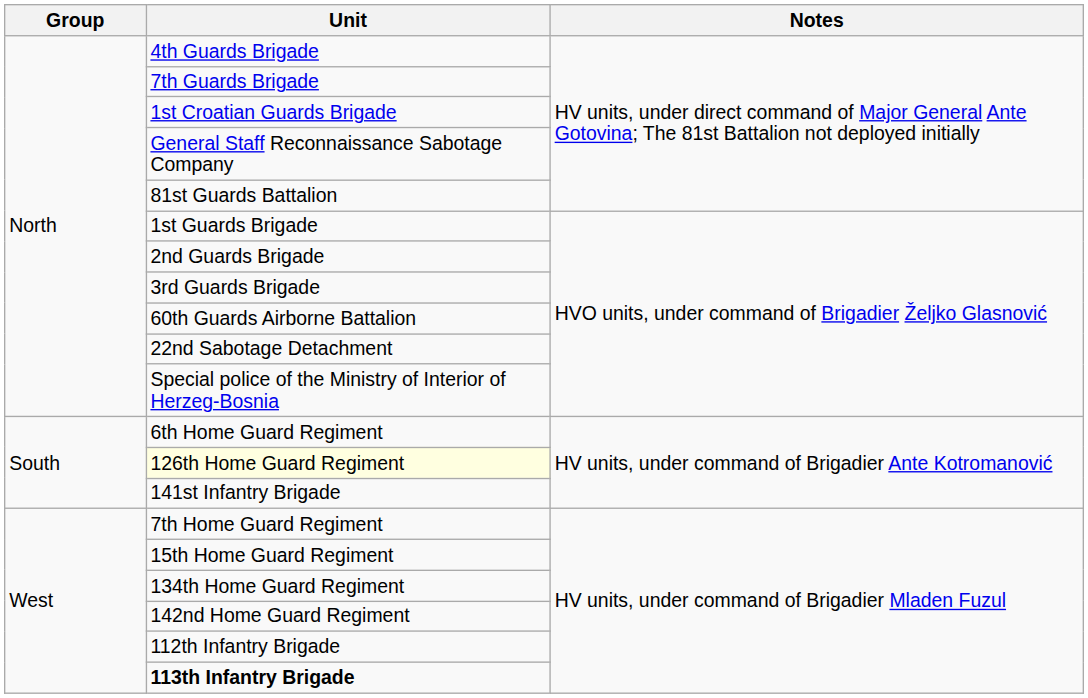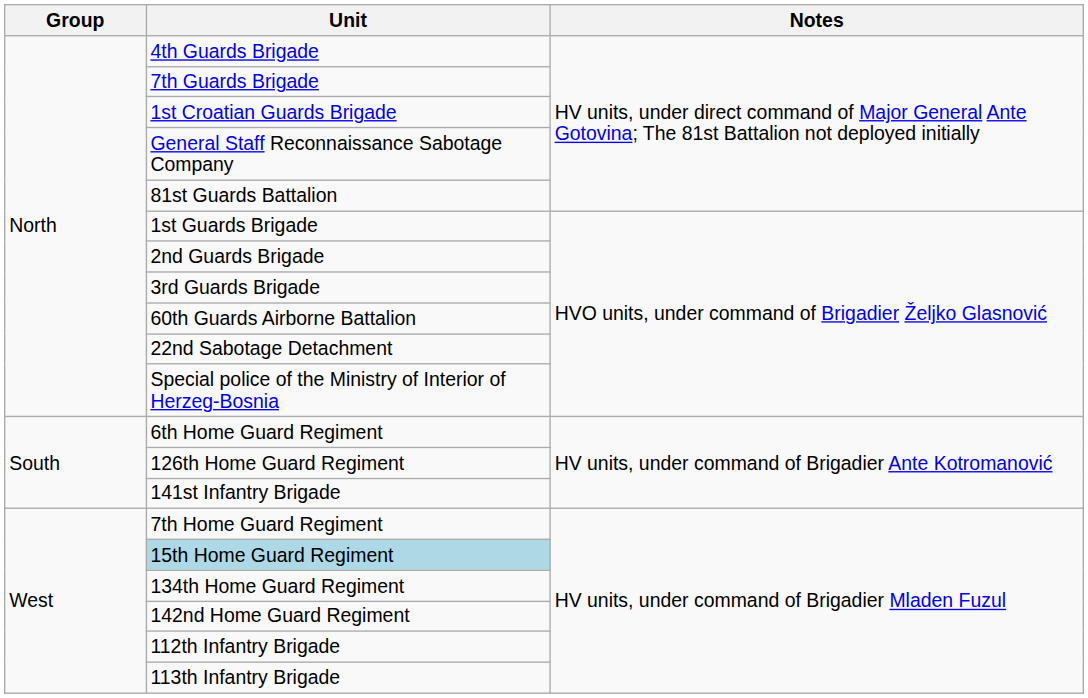(277, 463) lightyellow background -> (277, 463) no background
(272, 555) no background -> (272, 555) lightblue background
(252, 678) bold -> (245, 678) normal
